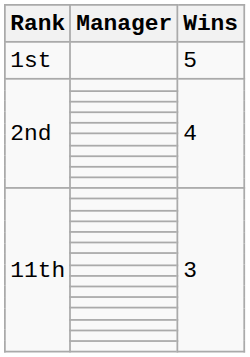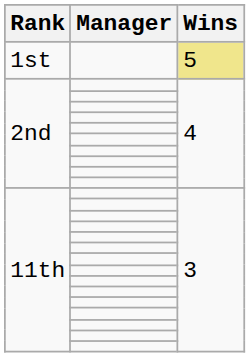(190, 61) no background -> (190, 61) khaki background
